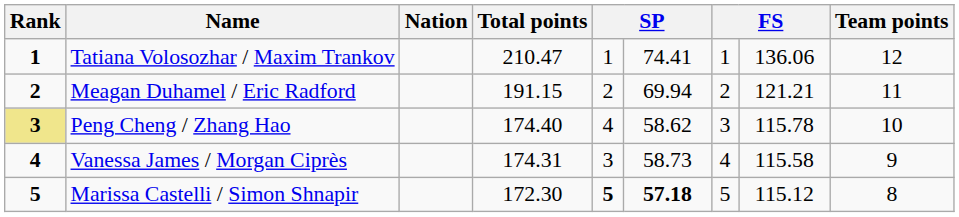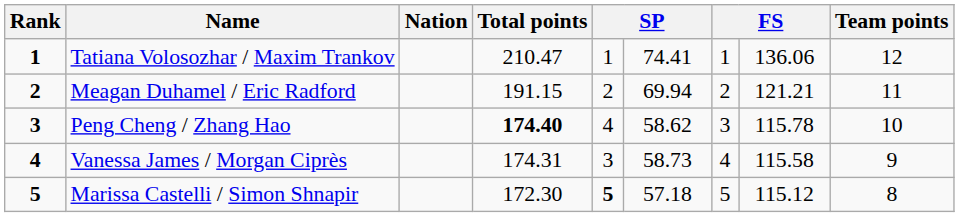(35, 125) khaki background -> (35, 125) no background
(532, 125) normal -> (532, 125) bold
(667, 194) bold -> (667, 194) normal
